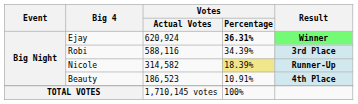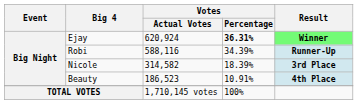(314, 52) 3rd Place -> (314, 52) Runner-Up
(239, 65) khaki background -> (239, 65) no background
(314, 65) Runner-Up -> (314, 65) 3rd Place
